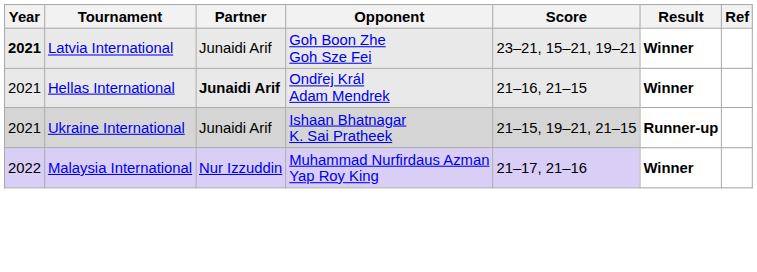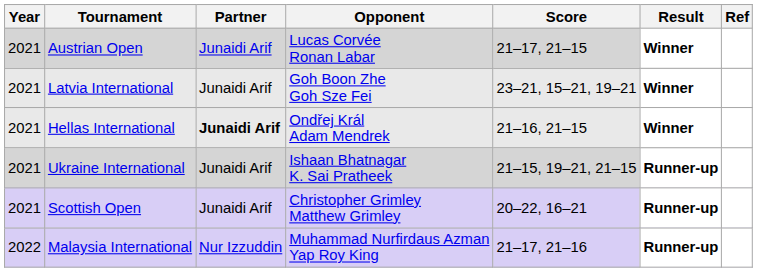+ row: (95, 48)
(24, 48) bold -> (24, 88) normal
+ row: (94, 208)
(669, 168) Winner -> (681, 248) Runner-up
